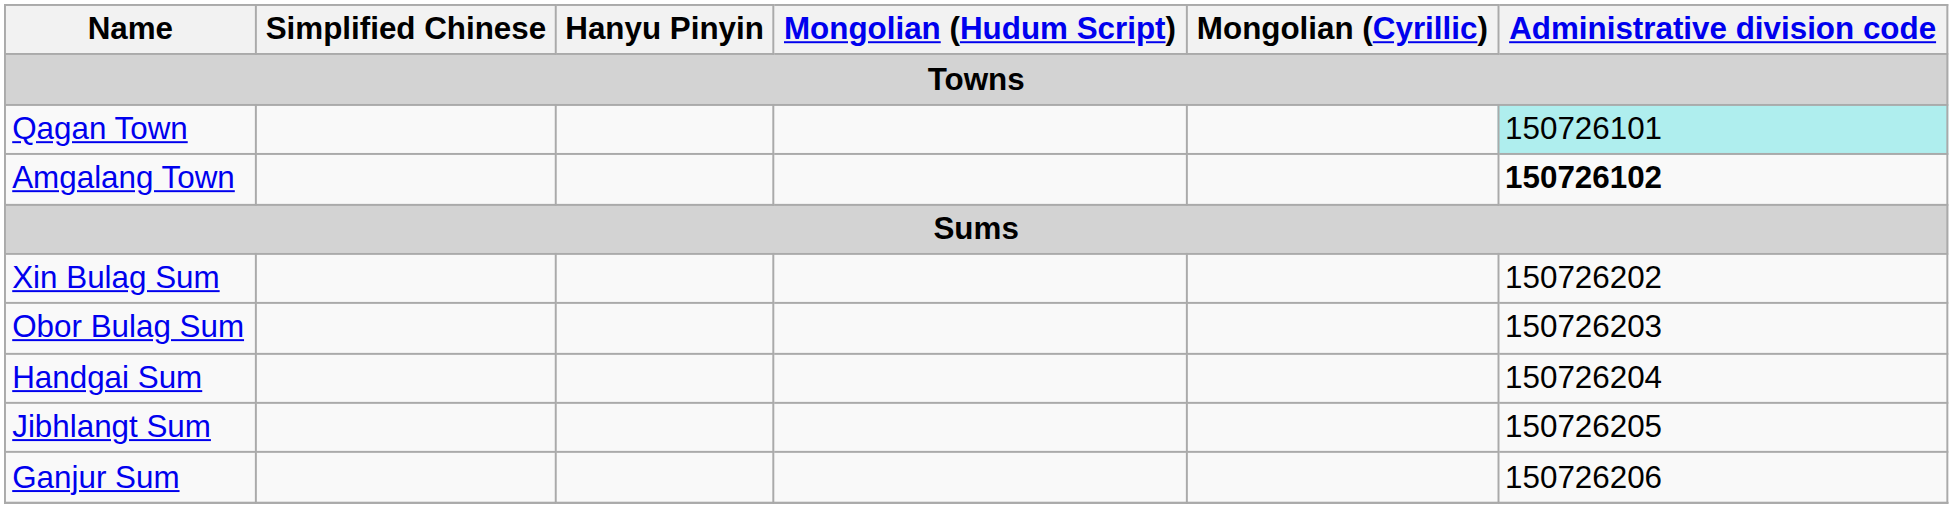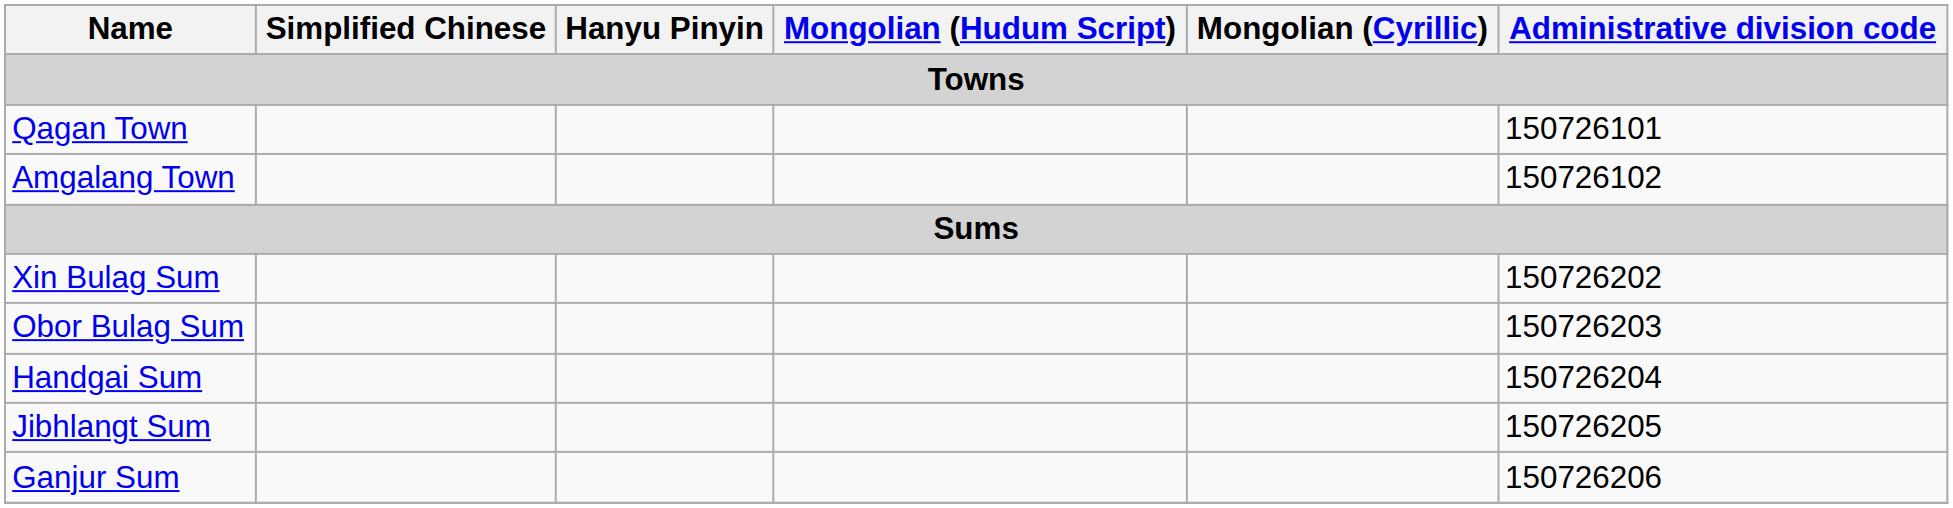(1584, 128) paleturquoise background -> (1584, 128) no background
(1584, 178) bold -> (1584, 178) normal
